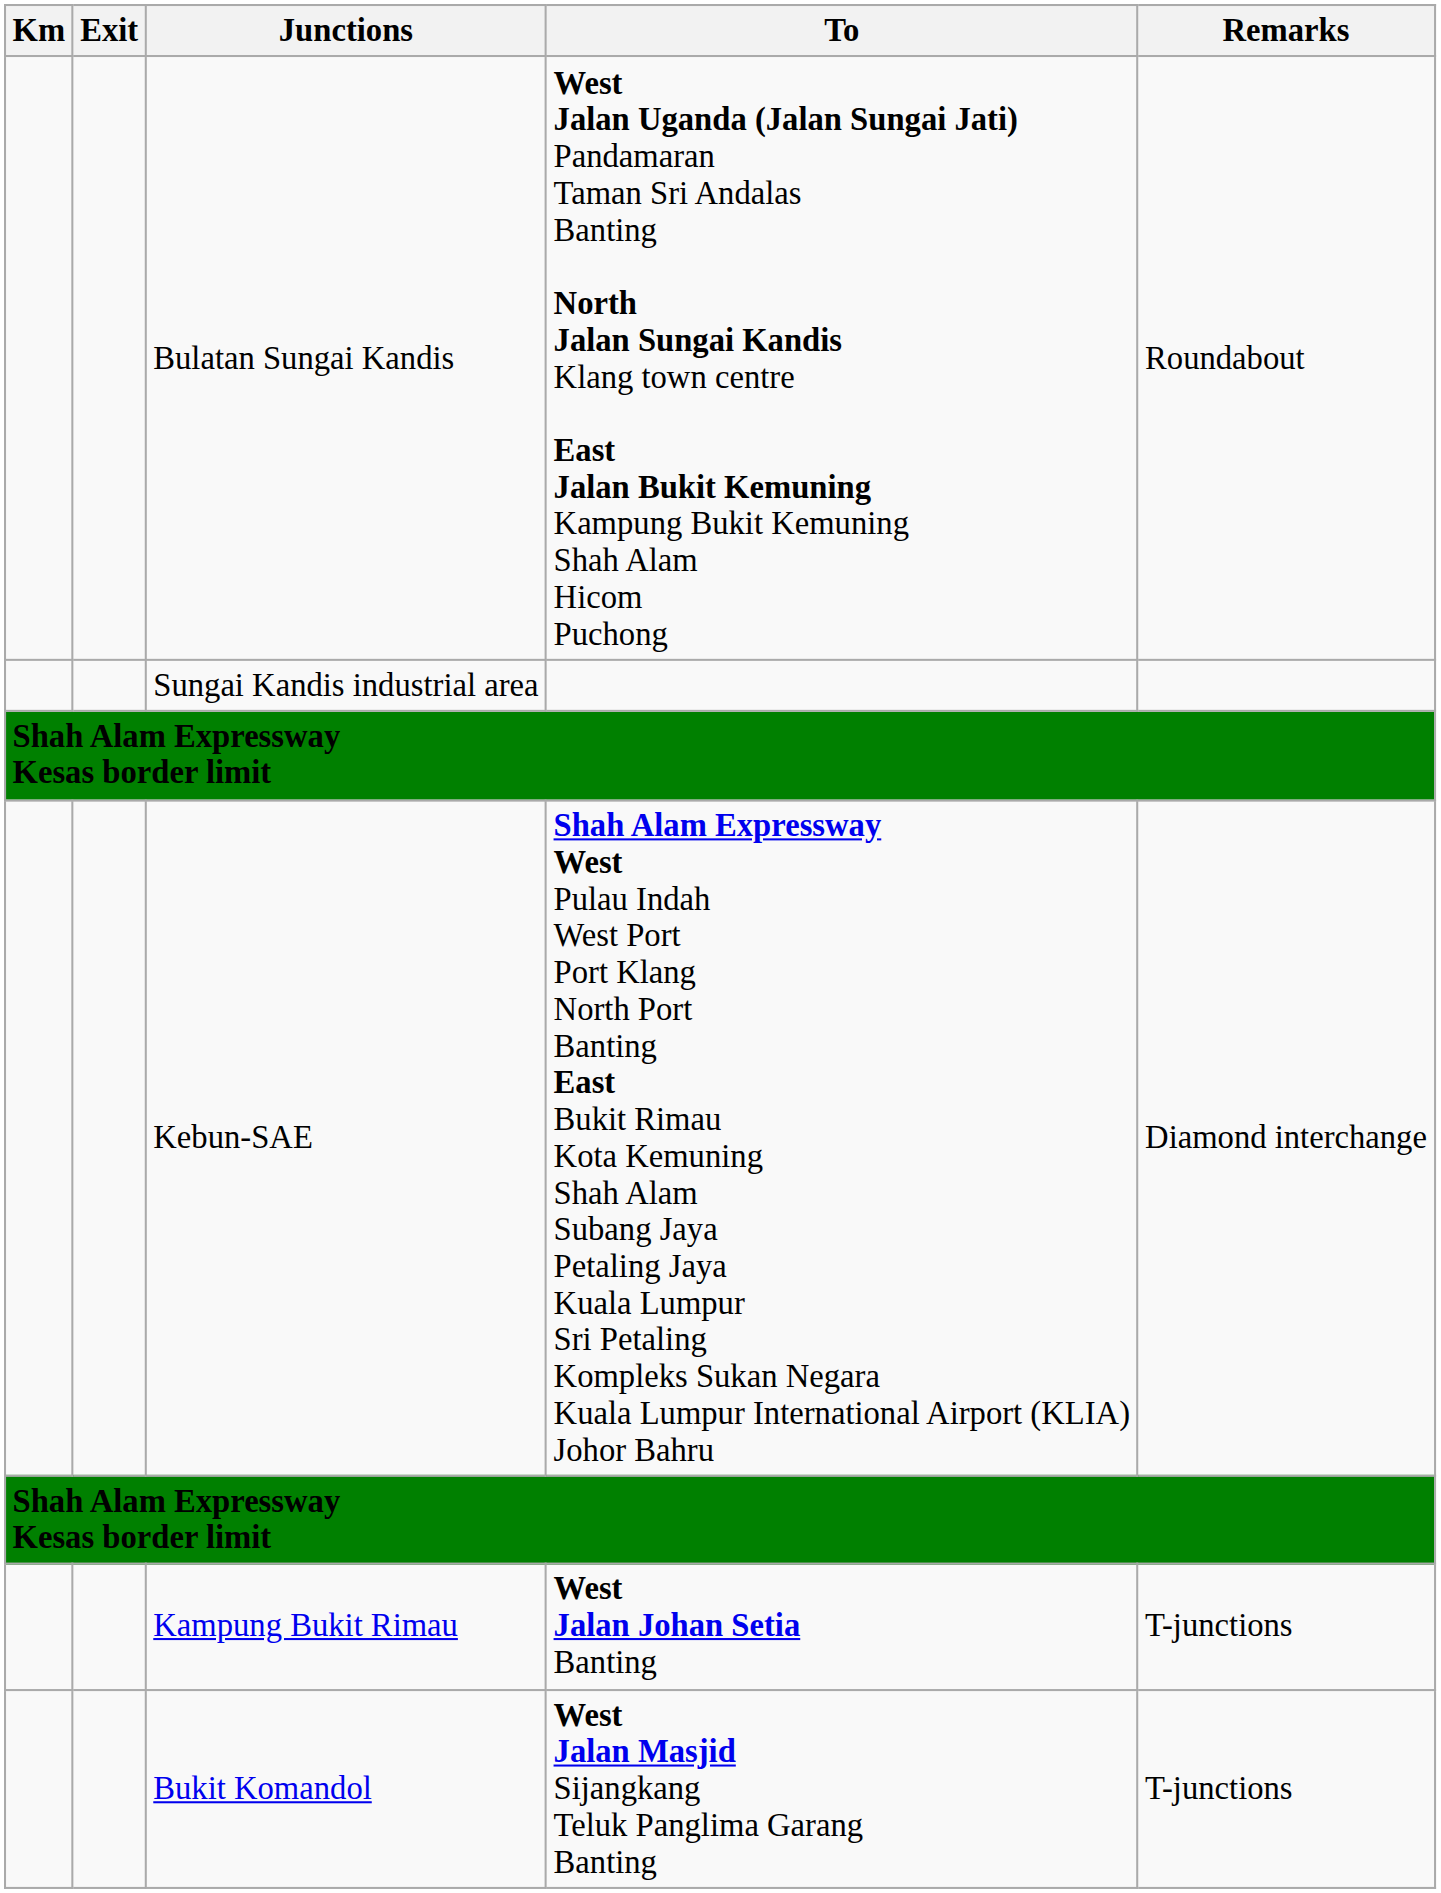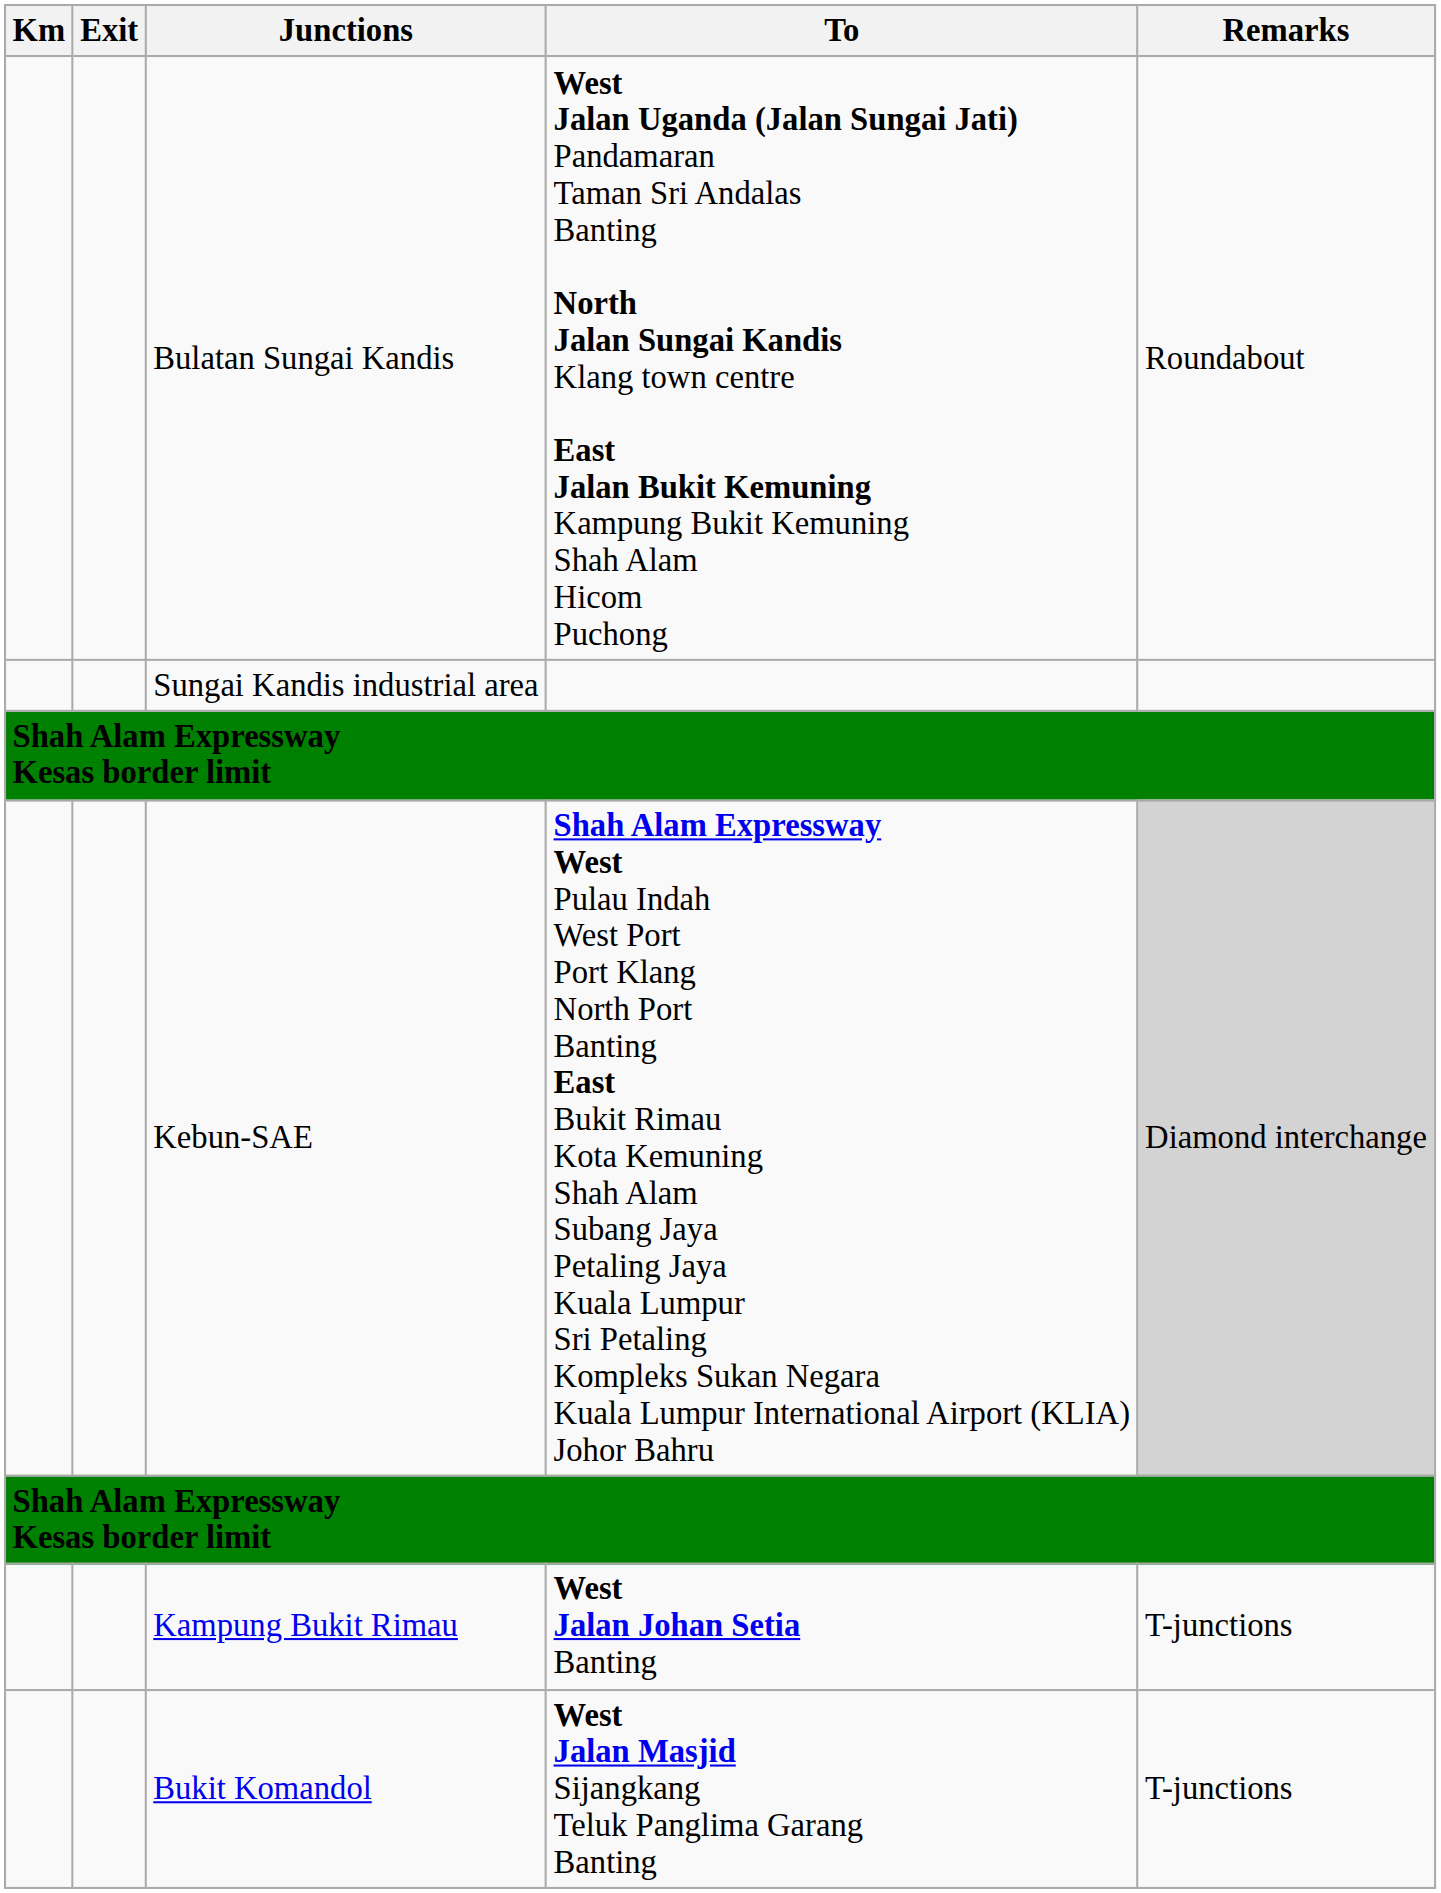(1286, 1137) no background -> (1286, 1137) lightgrey background
